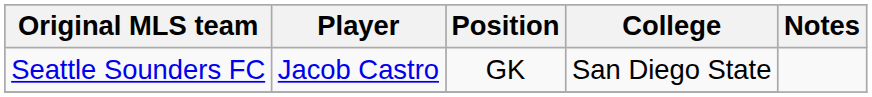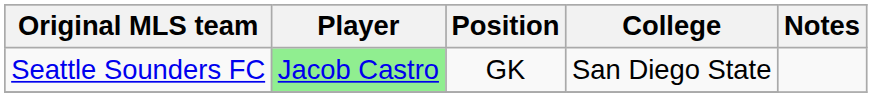(358, 69) no background -> (358, 69) lightgreen background
